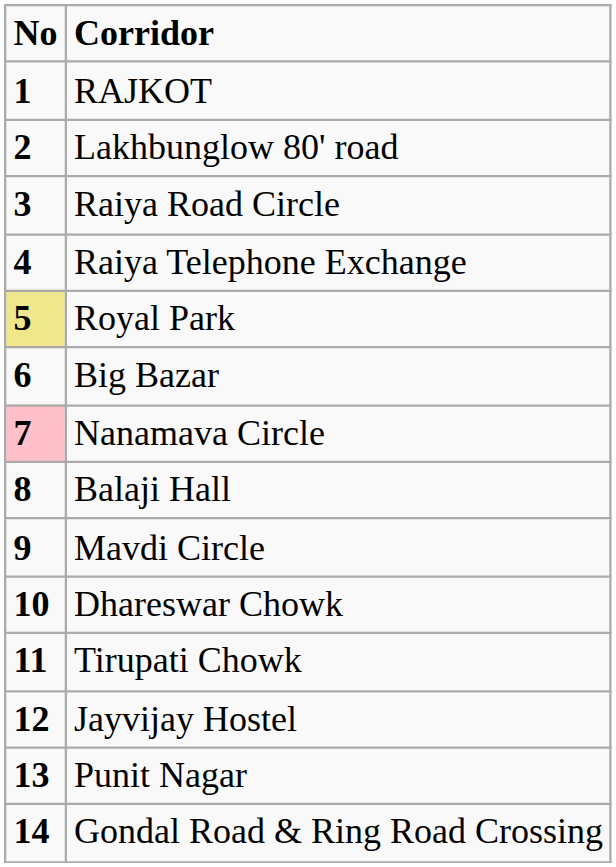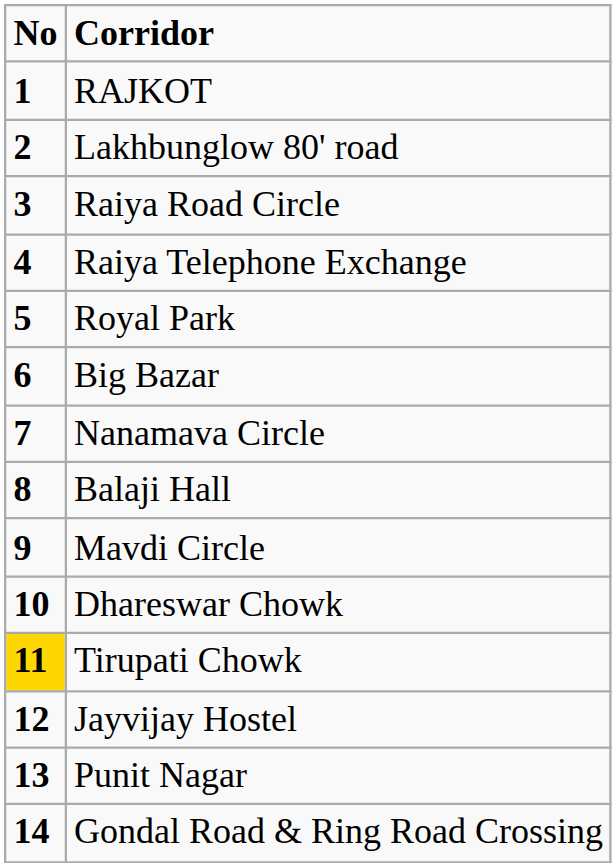(22, 318) khaki background -> (22, 318) no background
(22, 432) pink background -> (22, 432) no background
(30, 661) no background -> (30, 661) gold background
